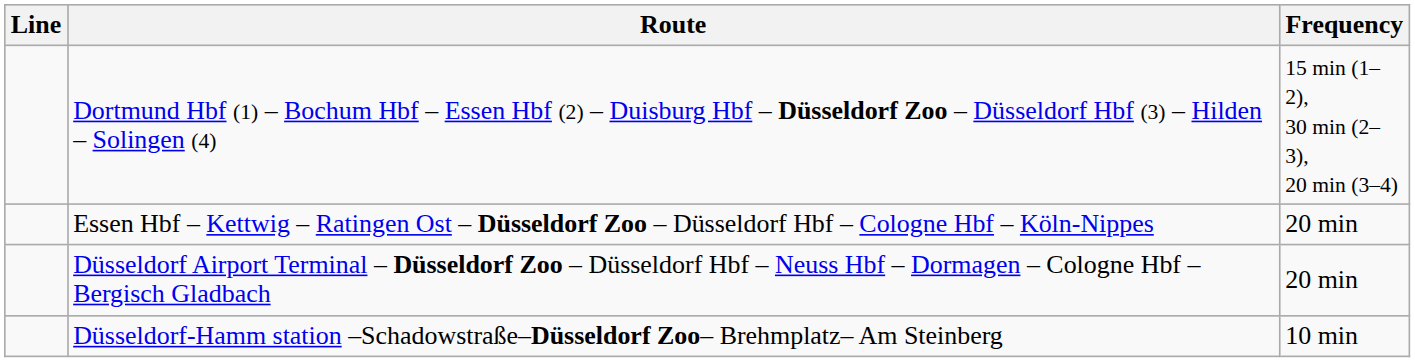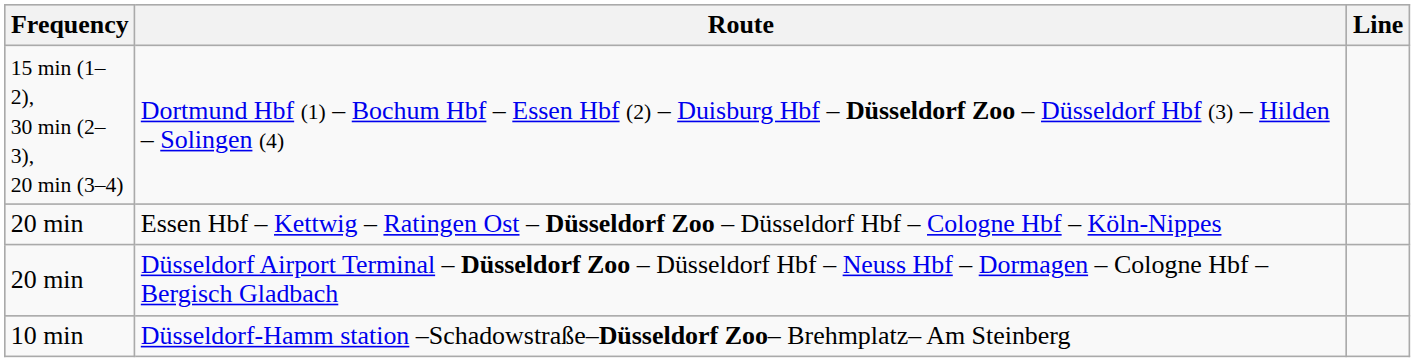columns swapped: (36, 25) <-> (1344, 25)
